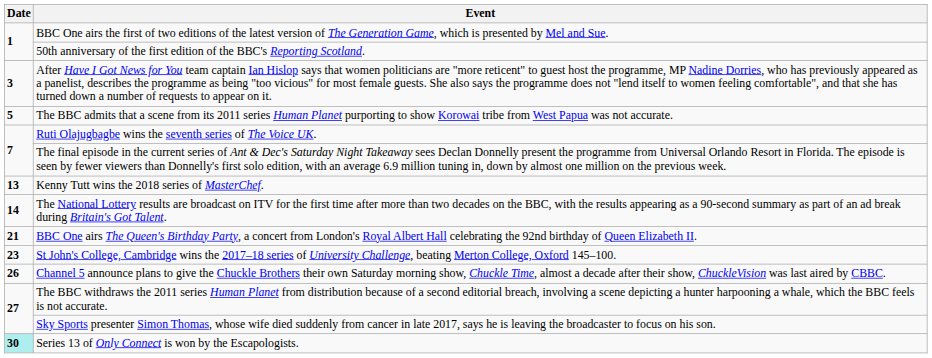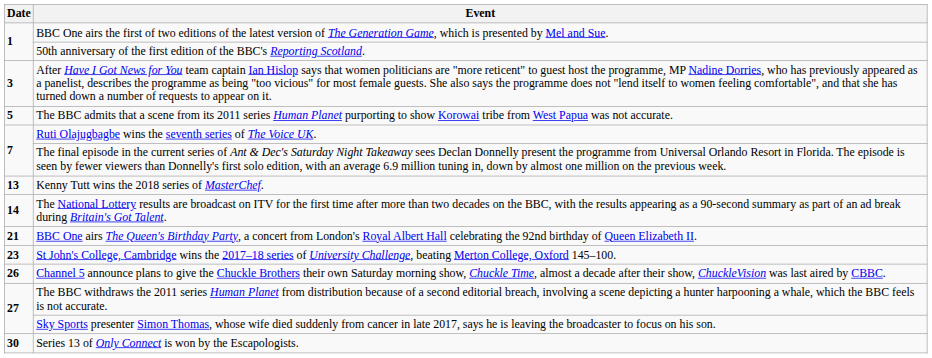(13, 343) paleturquoise background -> (13, 343) no background
